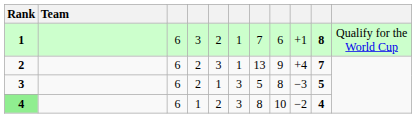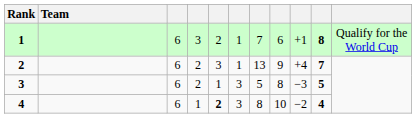(21, 103) lightgreen background -> (21, 103) no background
(219, 103) normal -> (219, 103) bold
